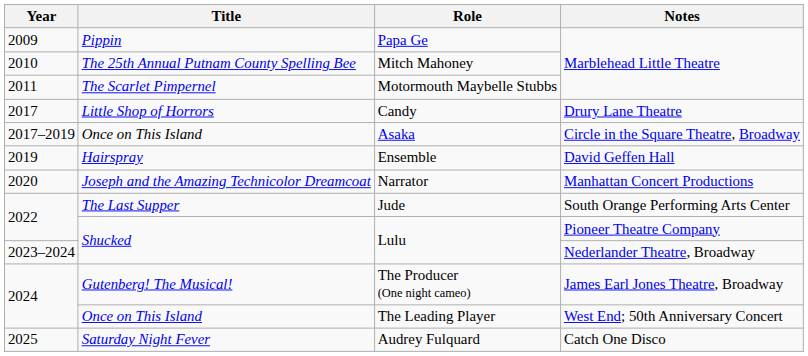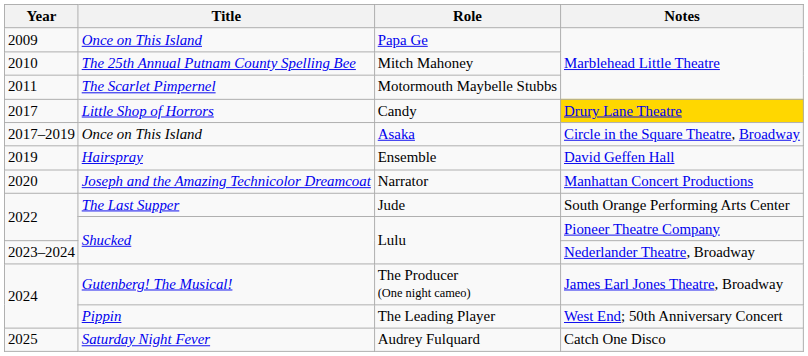(102, 39) Pippin -> (142, 39) Once on This Island
(623, 110) no background -> (623, 110) gold background
(142, 316) Once on This Island -> (102, 316) Pippin
